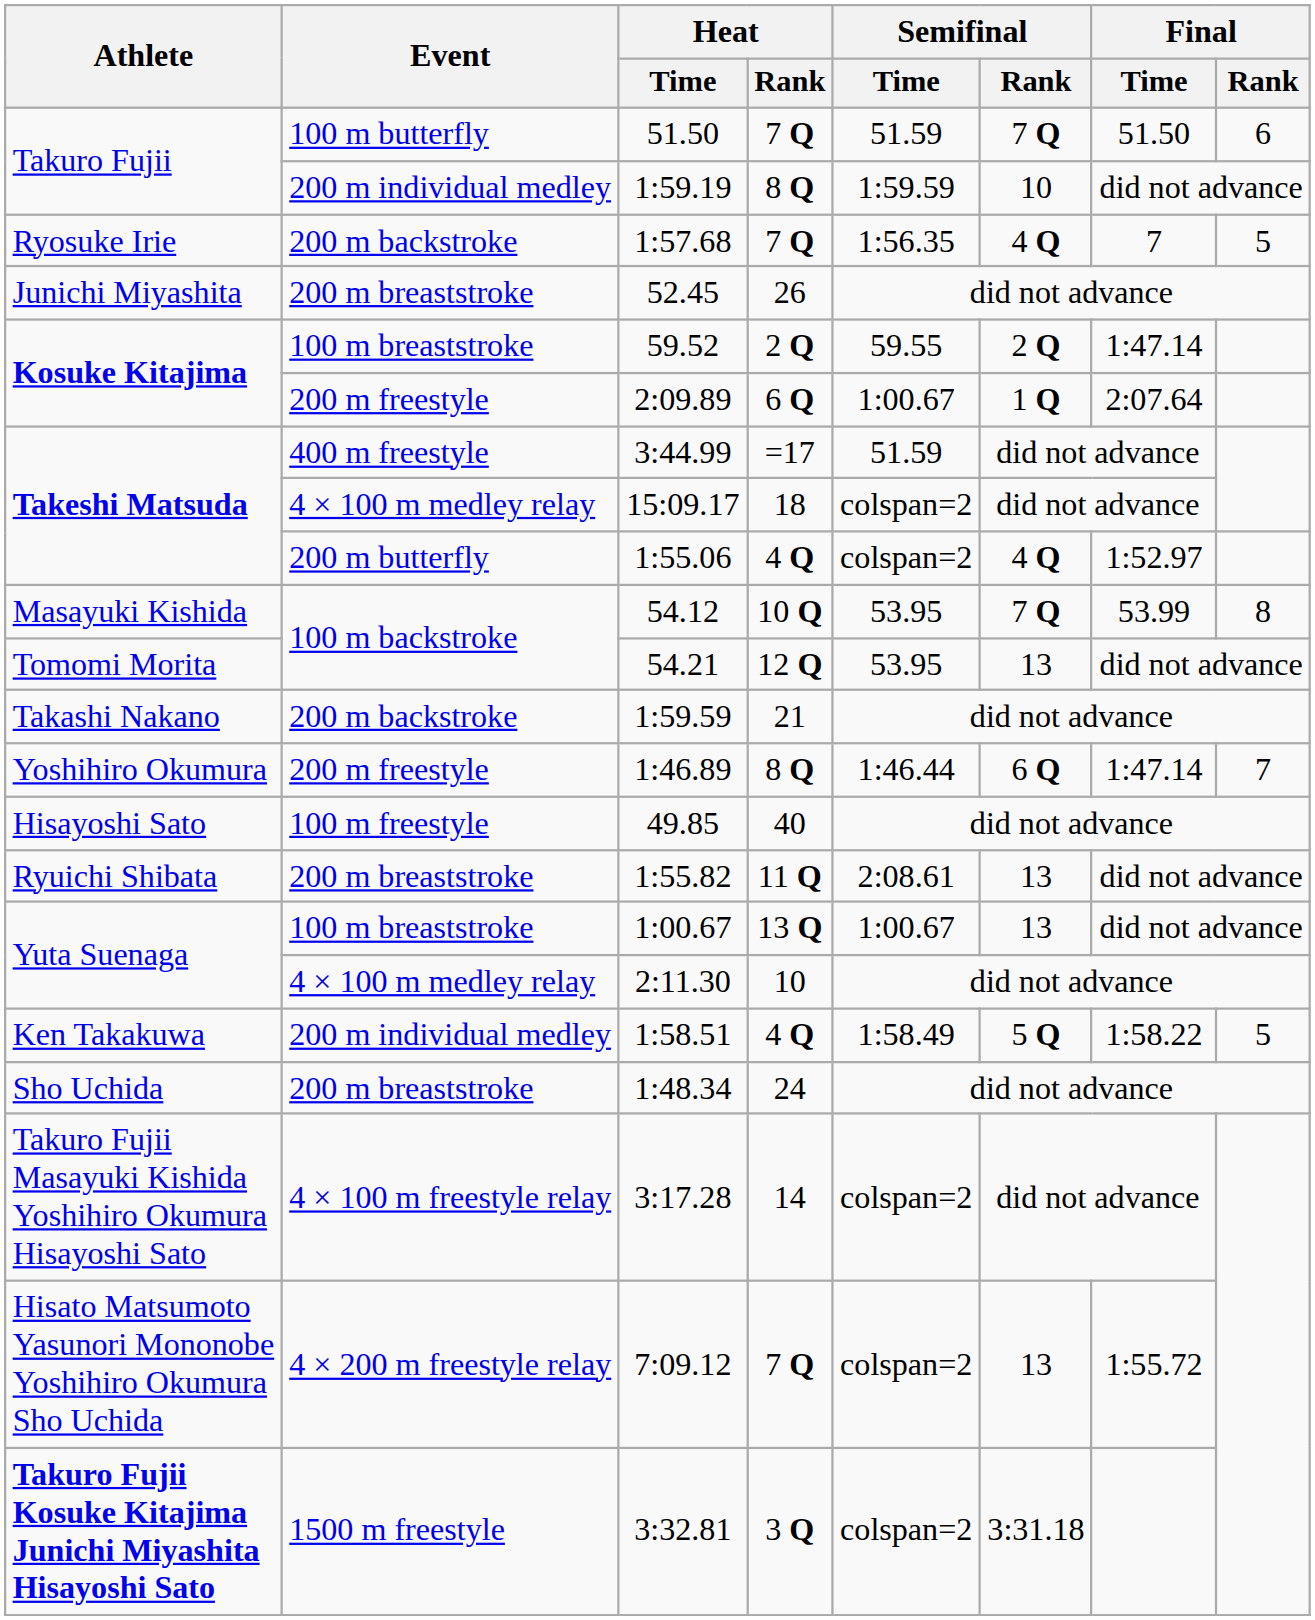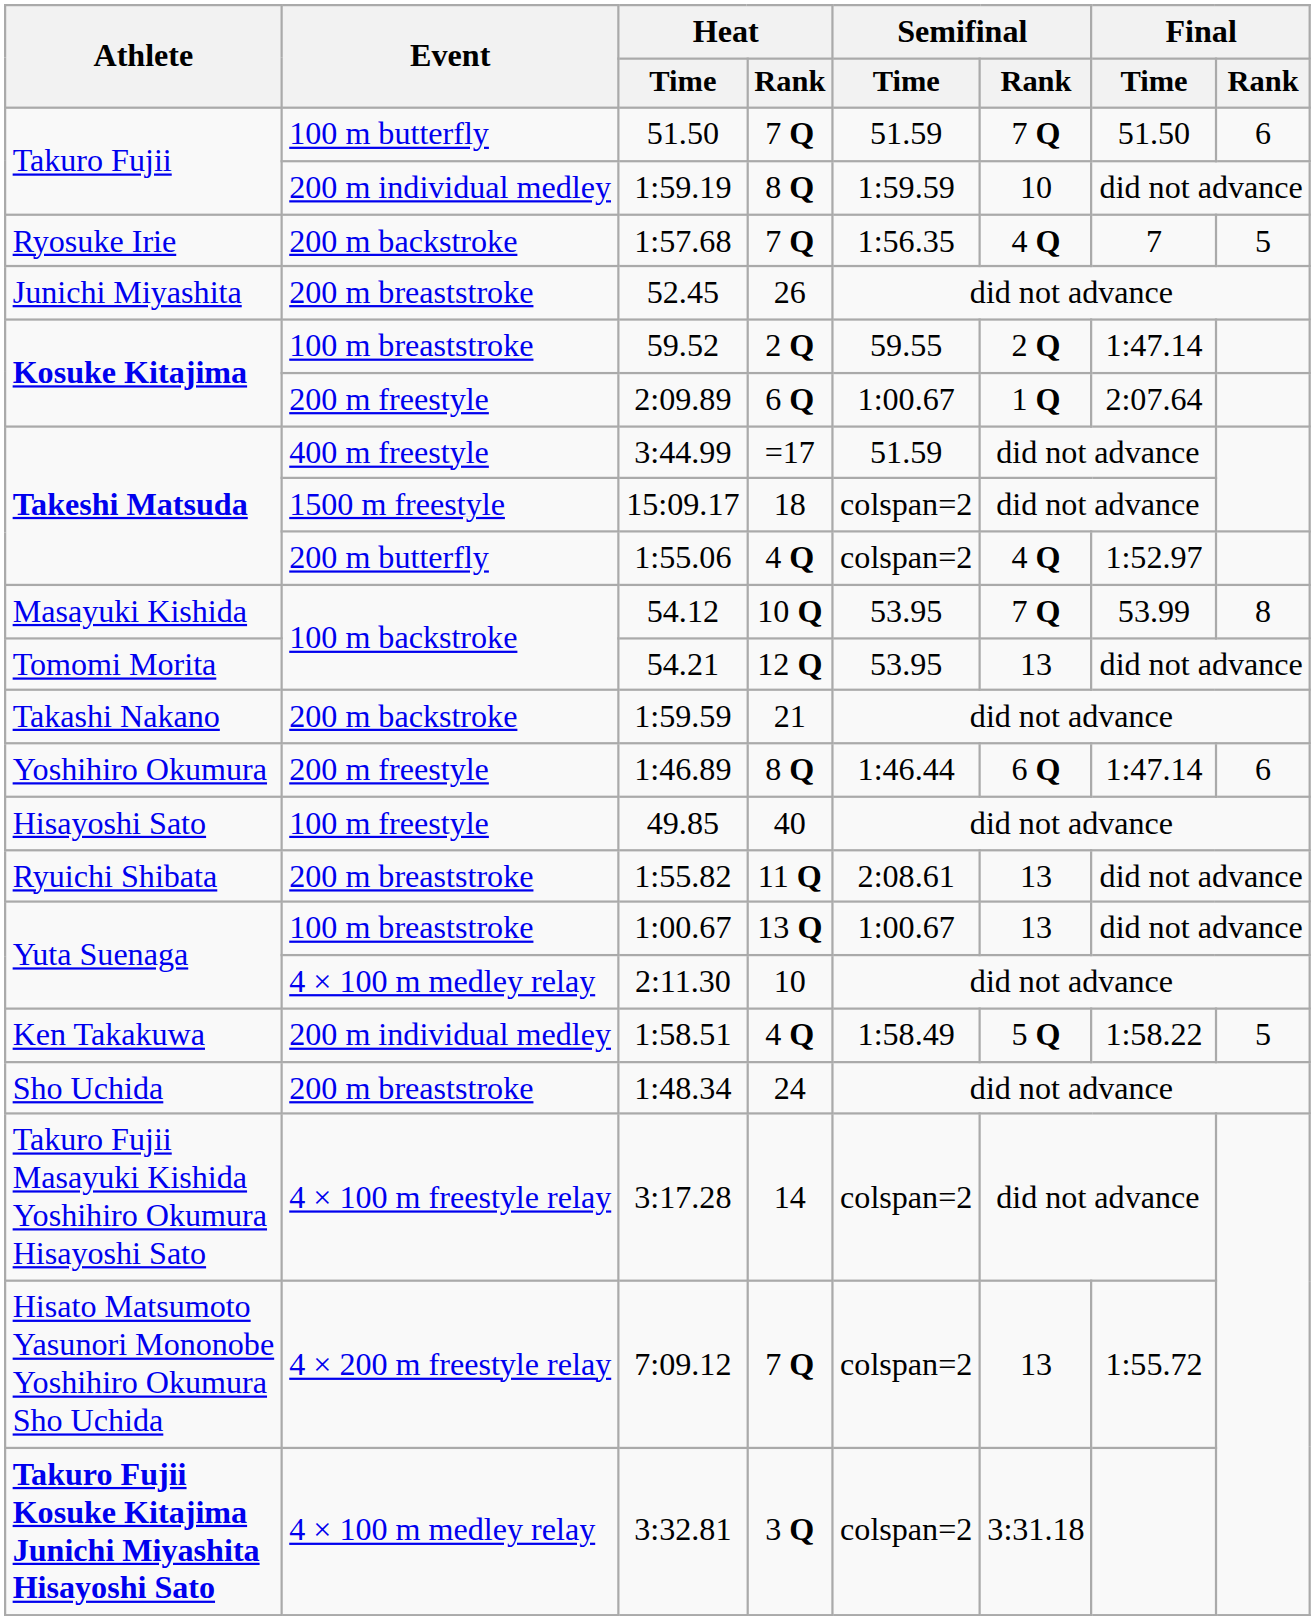(442, 505) 4 × 100 m medley relay -> (397, 505) 1500 m freestyle
(1263, 769) 7 -> (1263, 769) 6
(397, 1530) 1500 m freestyle -> (442, 1530) 4 × 100 m medley relay
